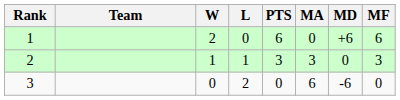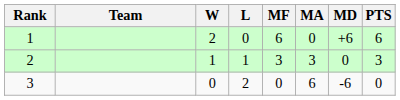columns swapped: (379, 15) <-> (279, 15)
